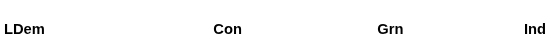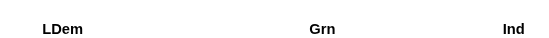- column: (228, 9)
